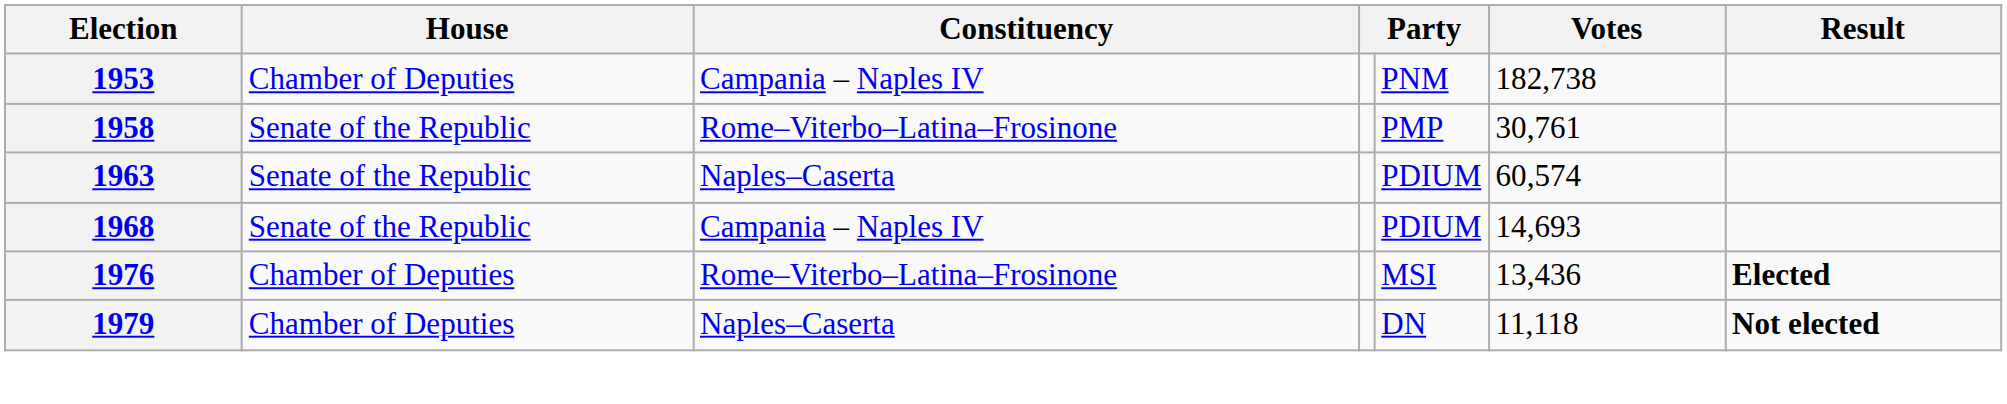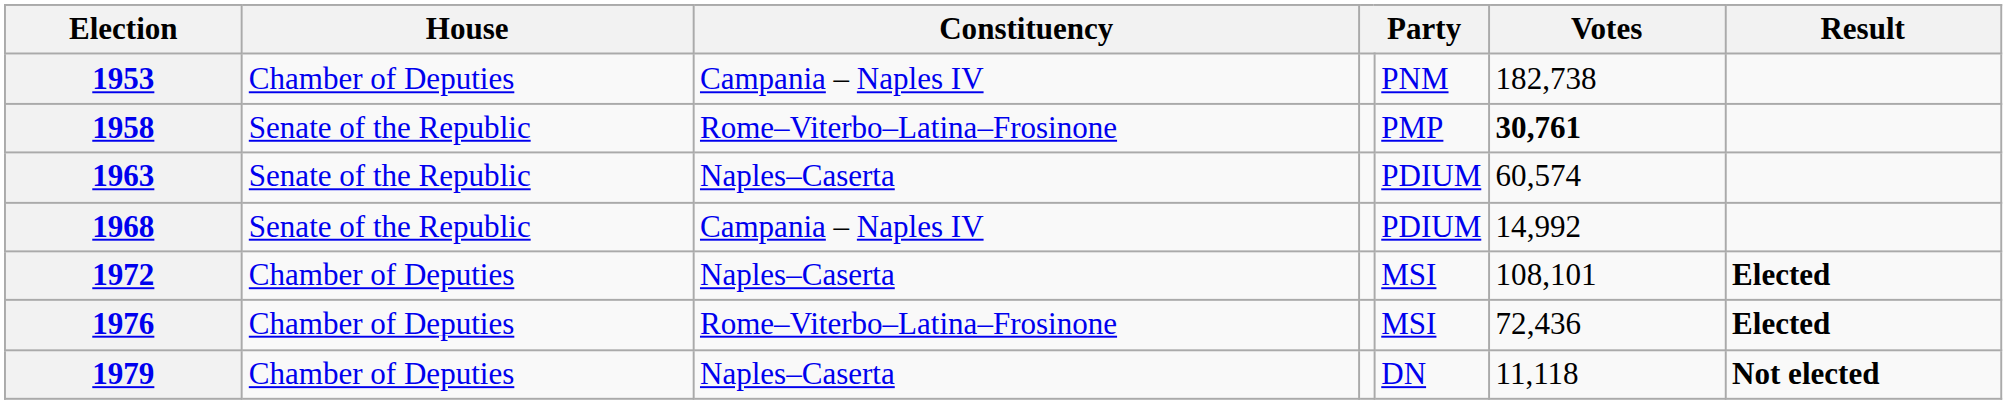(1538, 127) normal -> (1538, 127) bold
(1538, 226) 14,693 -> (1538, 226) 14,992
+ row: (123, 275)
(1538, 275) 13,436 -> (1538, 324) 72,436
